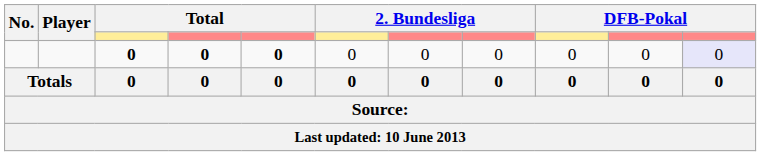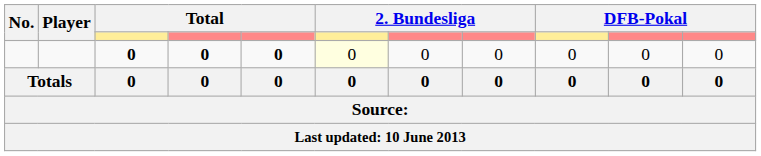(352, 54) no background -> (352, 54) lightyellow background
(719, 54) lavender background -> (719, 54) no background
